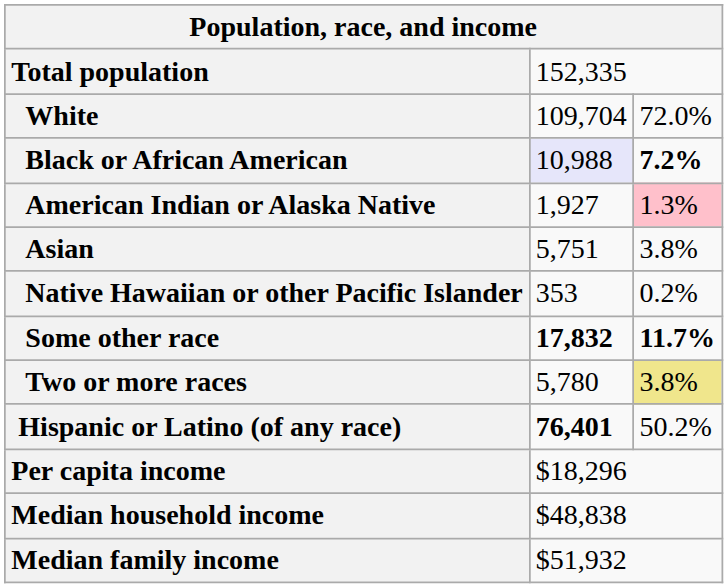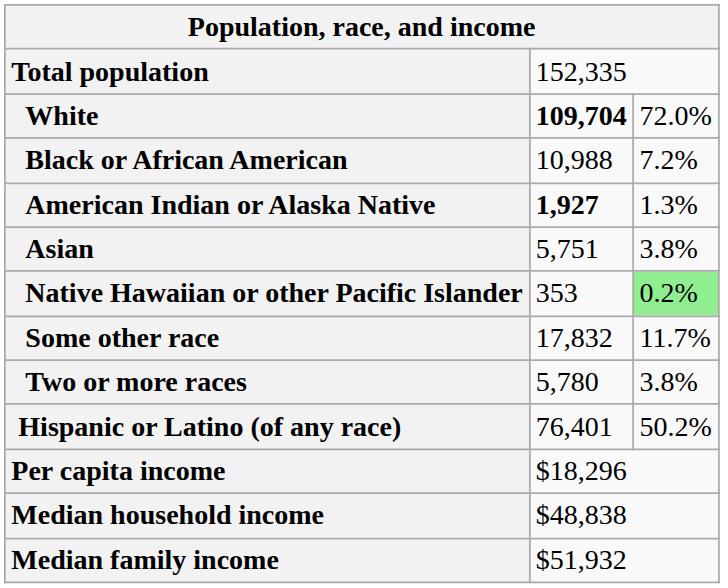(581, 115) normal -> (581, 115) bold
(574, 159) lavender background -> (574, 159) no background
(671, 159) bold -> (669, 159) normal
(567, 204) normal -> (567, 204) bold
(669, 204) pink background -> (669, 204) no background
(669, 293) no background -> (669, 293) lightgreen background
(574, 337) bold -> (574, 337) normal
(677, 337) bold -> (675, 337) normal
(669, 381) khaki background -> (669, 381) no background
(574, 426) bold -> (574, 426) normal
